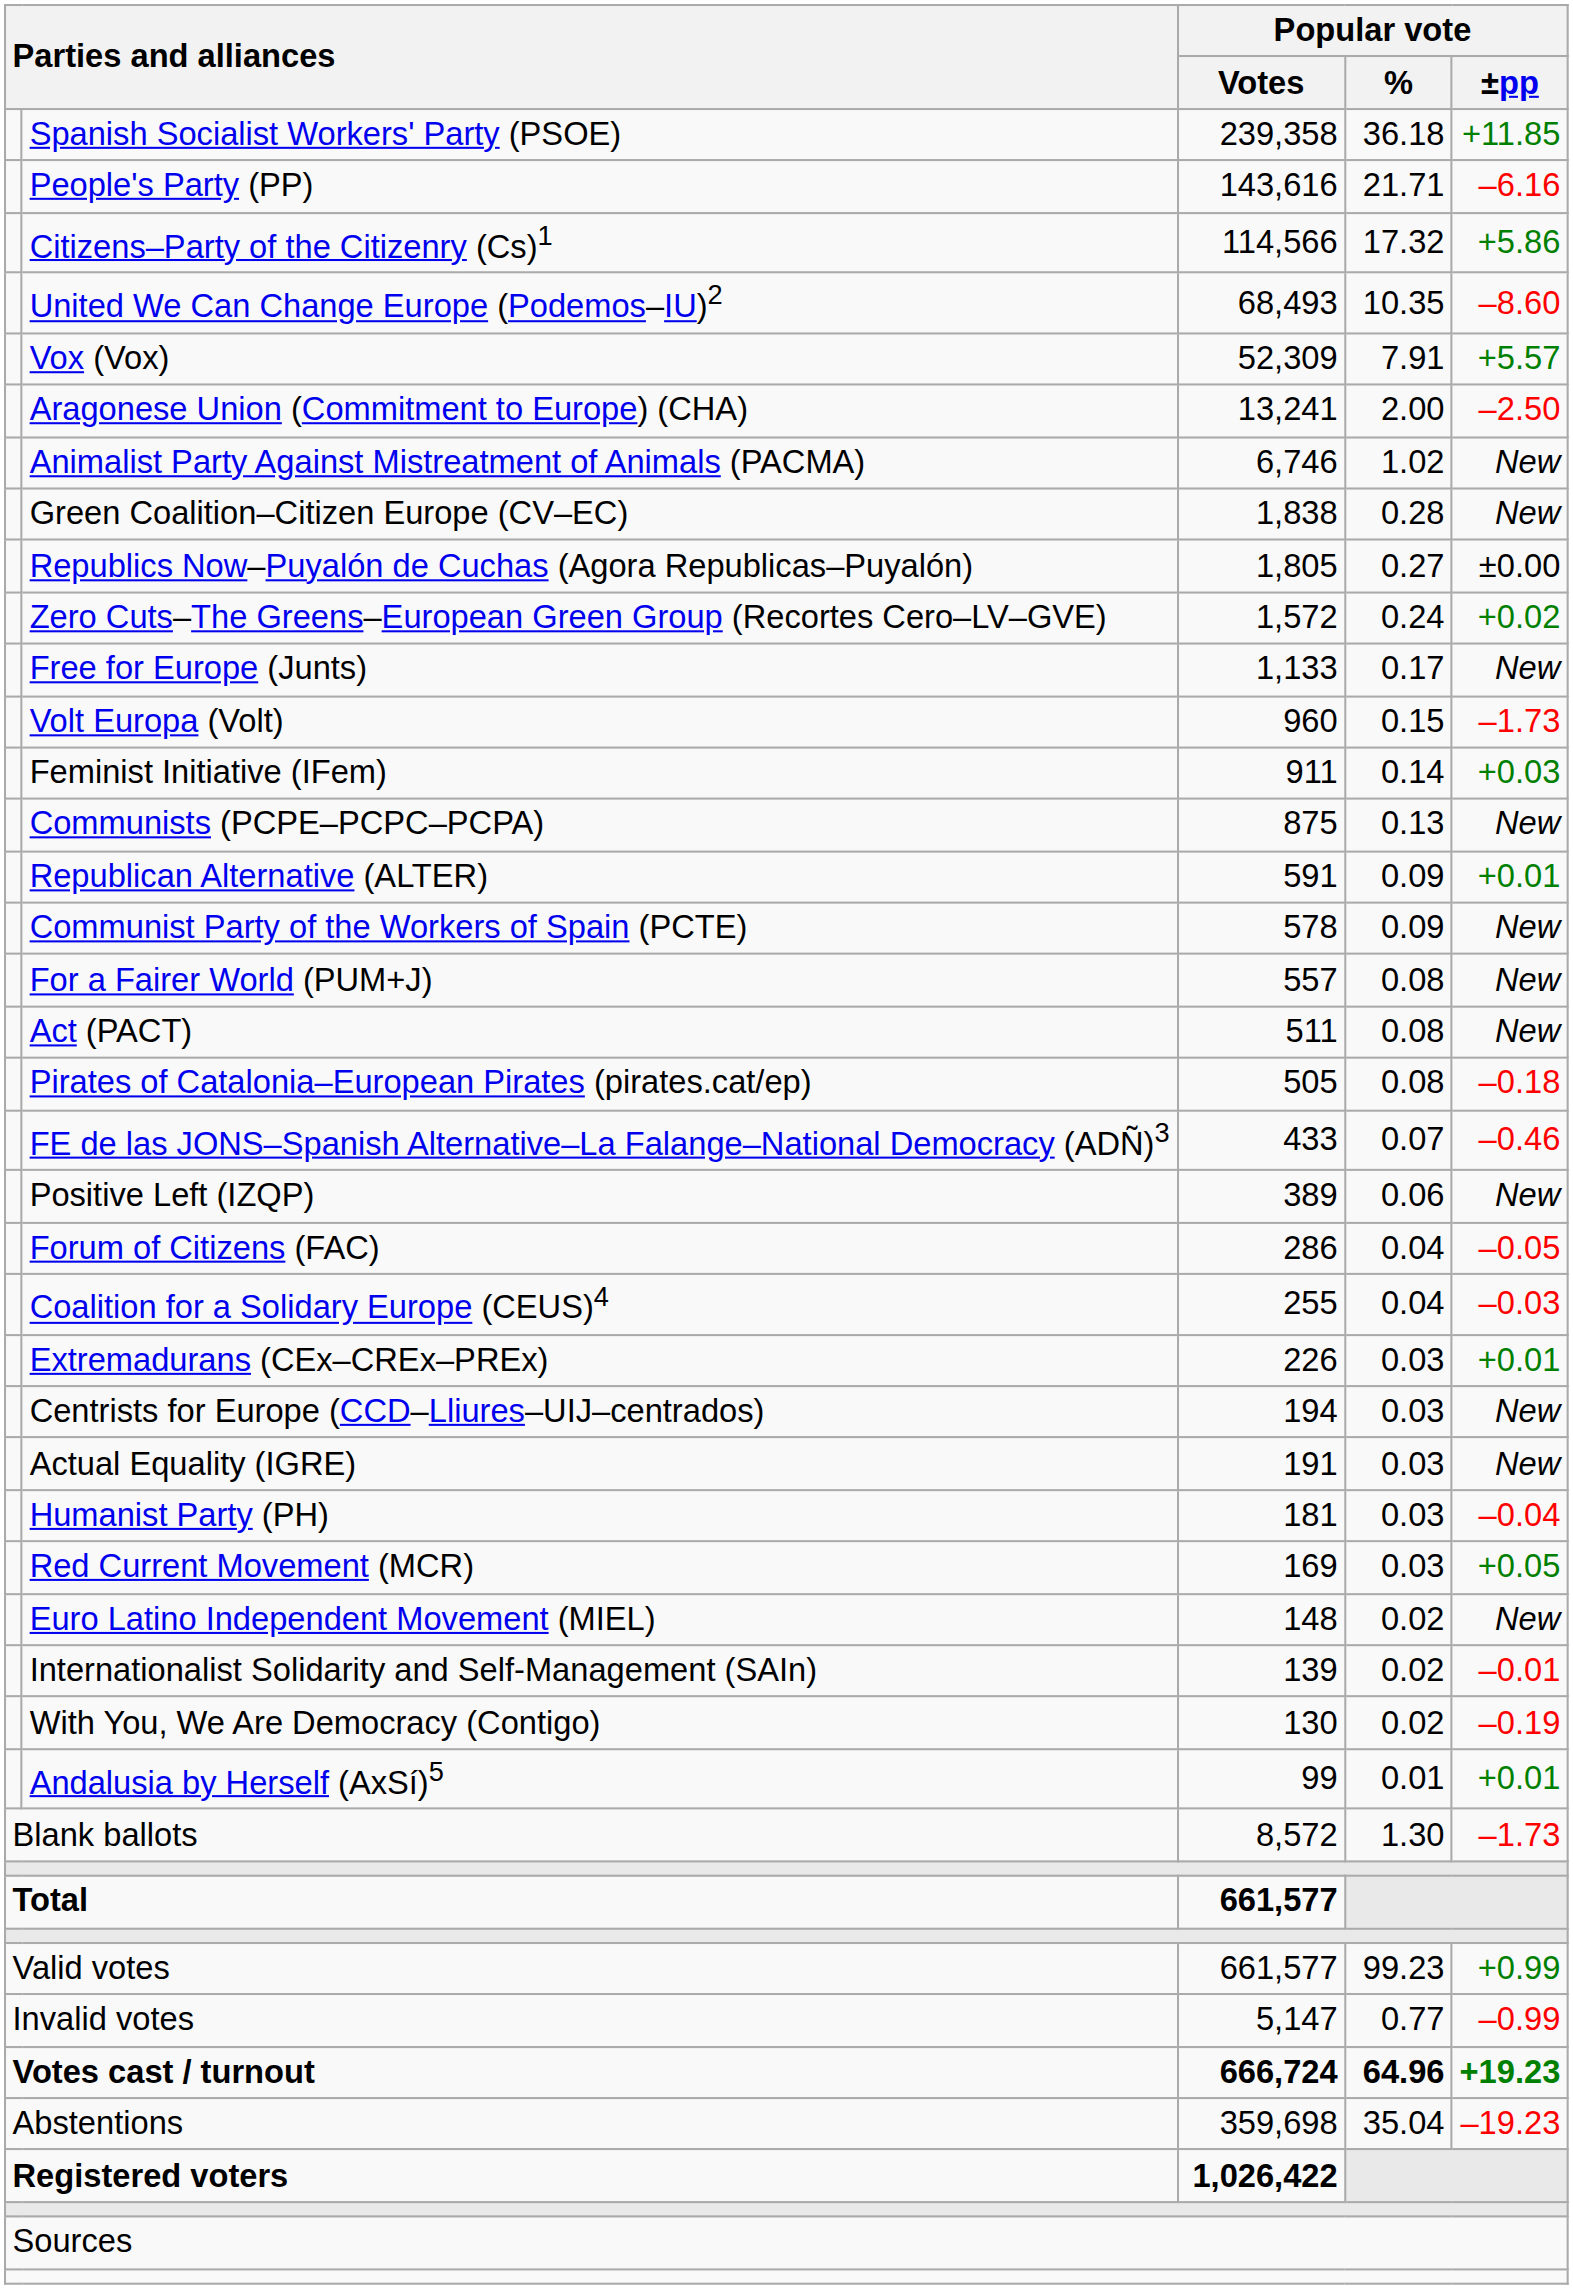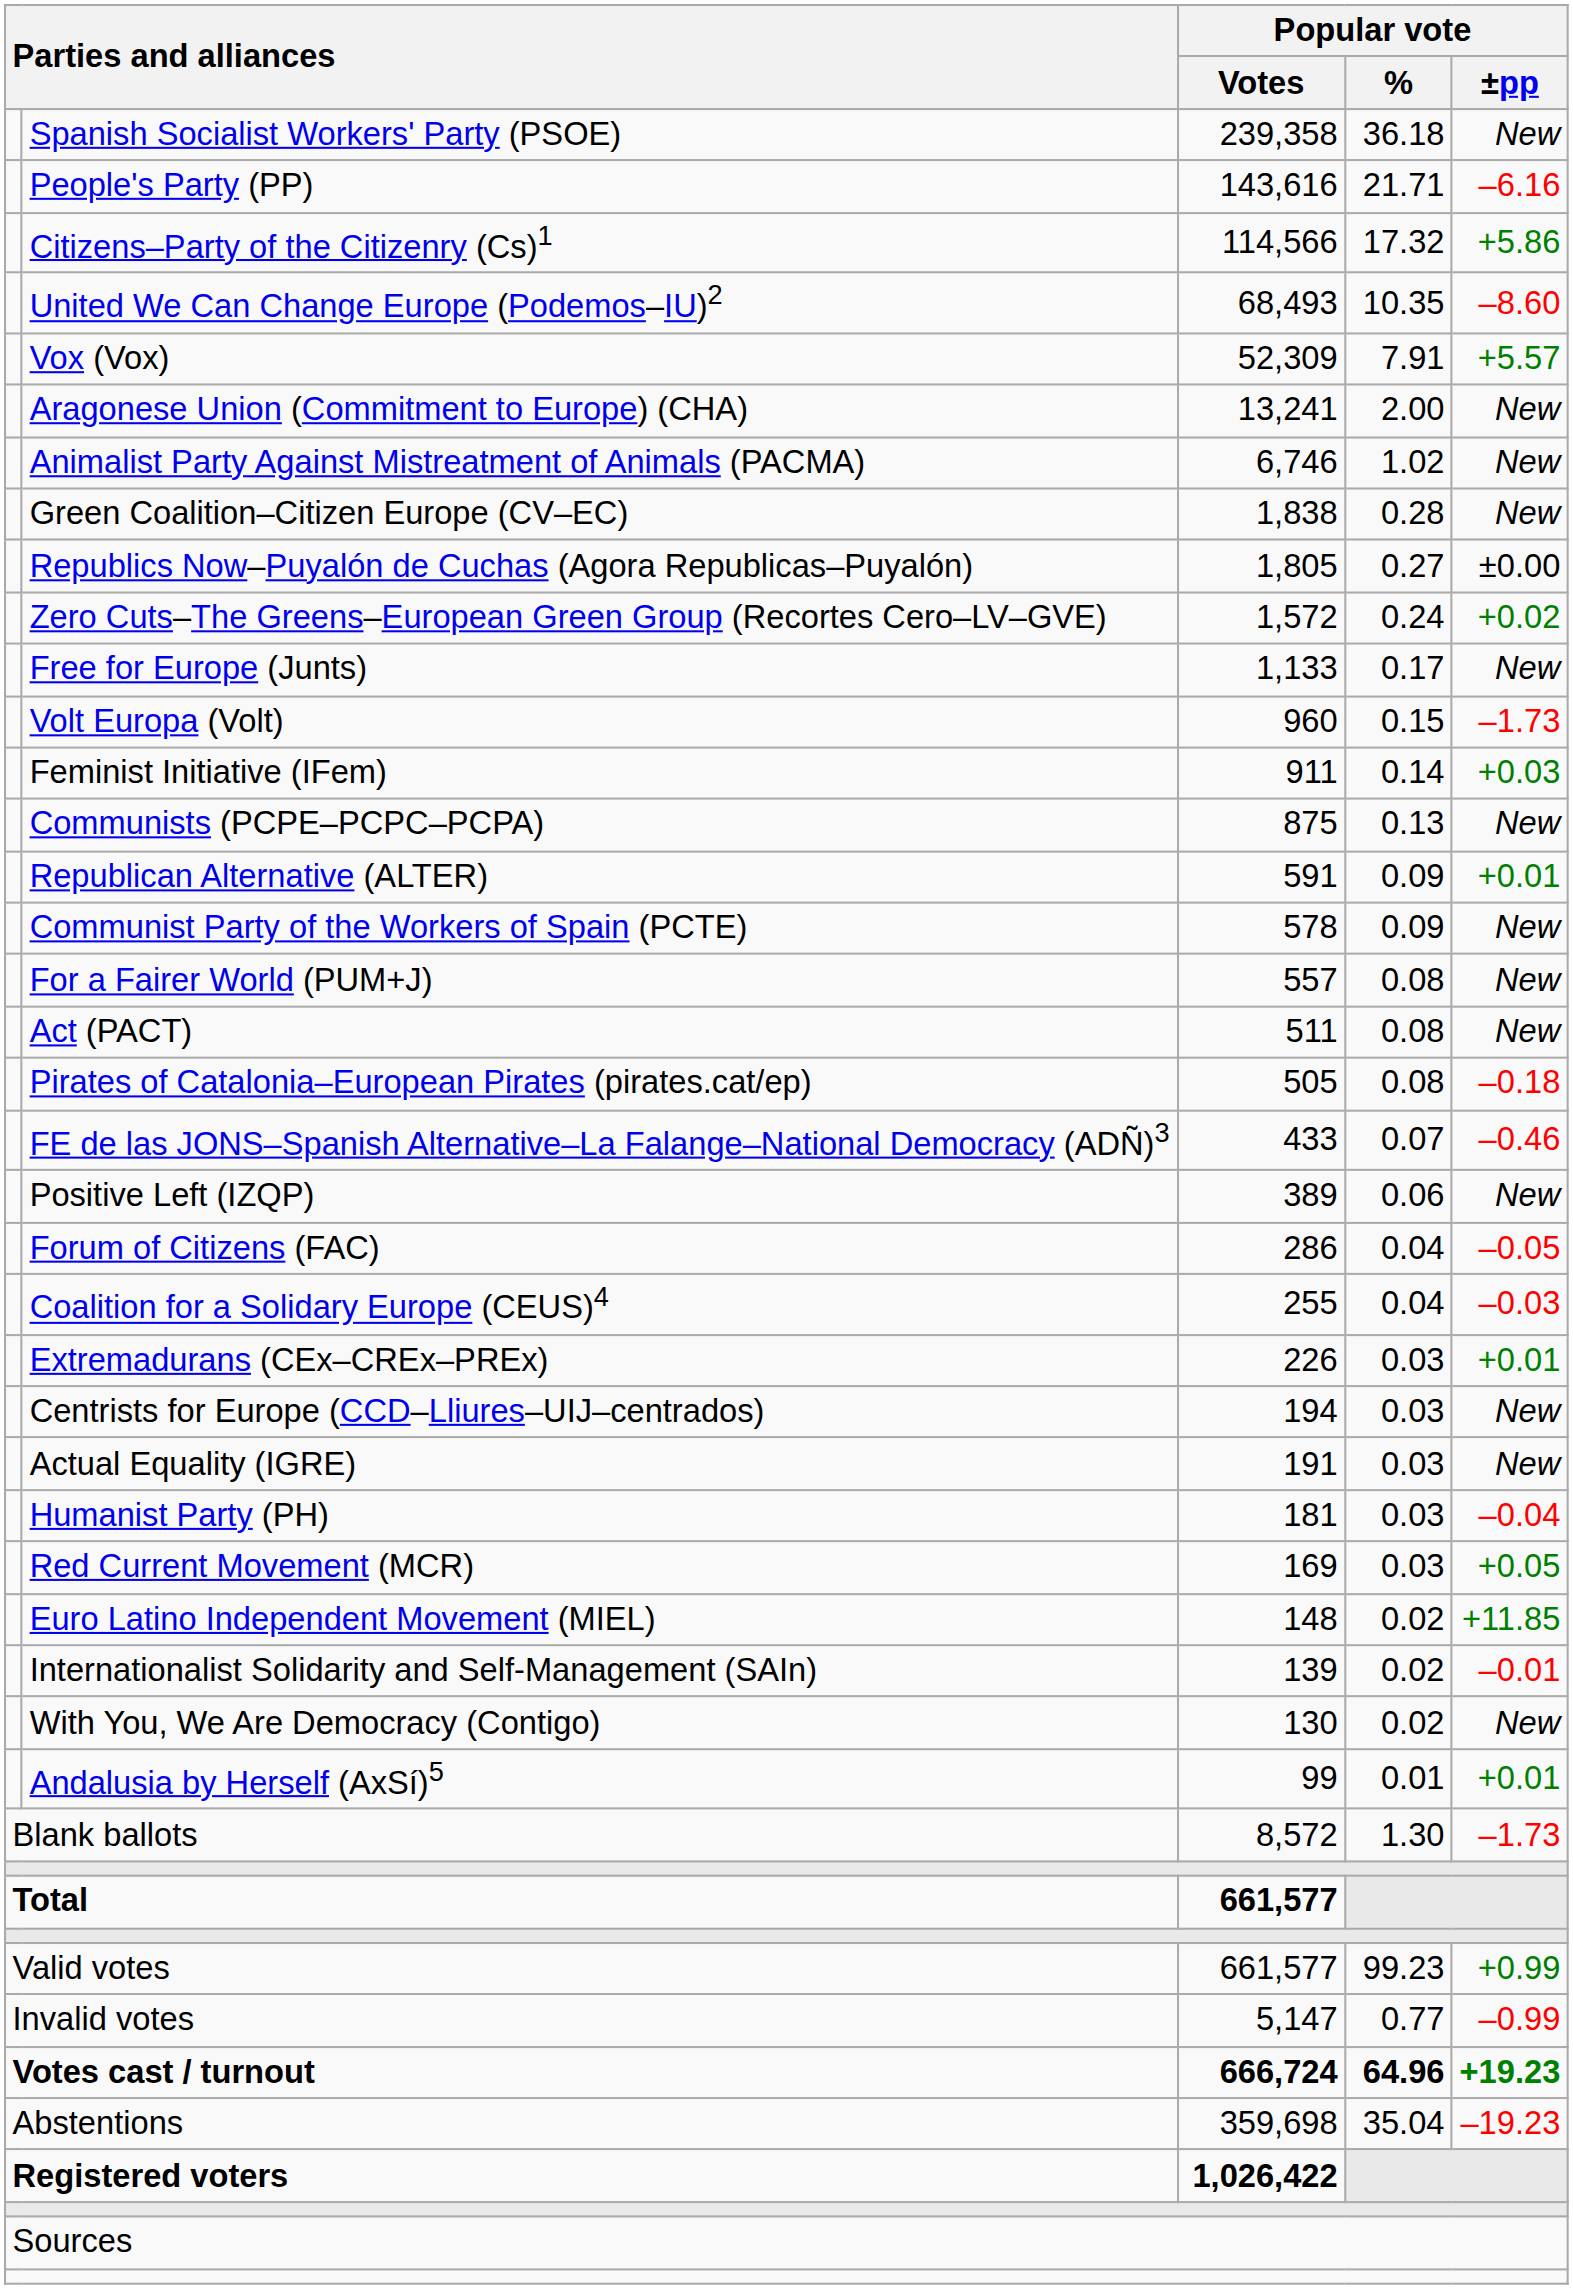(1511, 133) +11.85 -> (1528, 133) New
(1519, 410) –2.50 -> (1528, 410) New
(1528, 1618) New -> (1511, 1618) +11.85
(1519, 1722) –0.19 -> (1528, 1722) New
